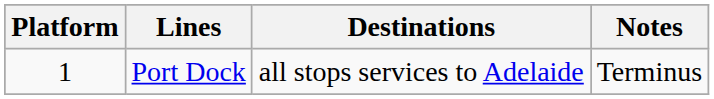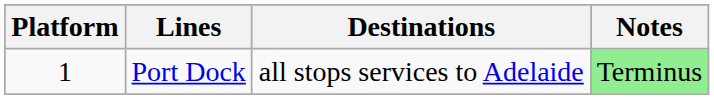(649, 71) no background -> (649, 71) lightgreen background
